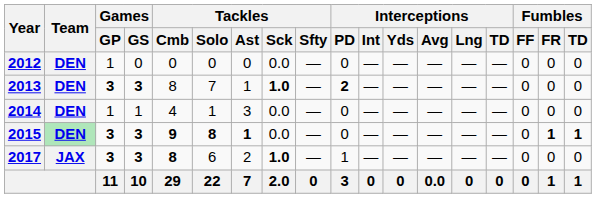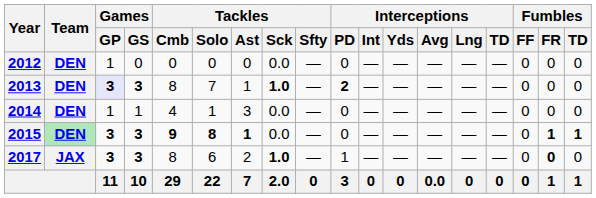(110, 87) no background -> (110, 87) lavender background
(173, 157) bold -> (173, 157) normal
(551, 157) normal -> (551, 157) bold
